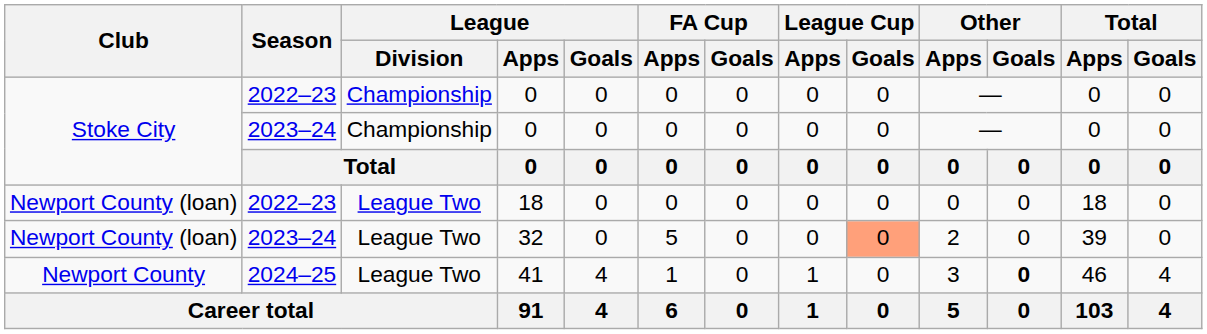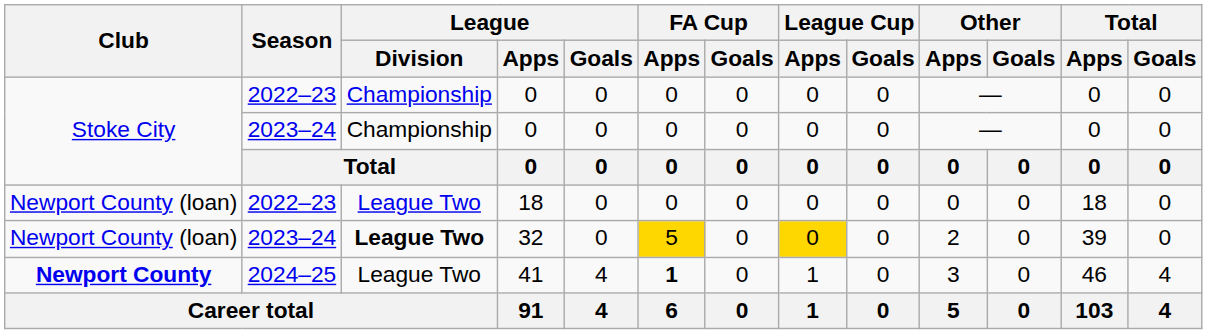(419, 238) normal -> (419, 238) bold
(672, 238) no background -> (672, 238) gold background
(813, 238) no background -> (813, 238) gold background
(883, 238) lightsalmon background -> (883, 238) no background
(124, 274) normal -> (124, 274) bold
(672, 274) normal -> (672, 274) bold
(1024, 274) bold -> (1024, 274) normal
